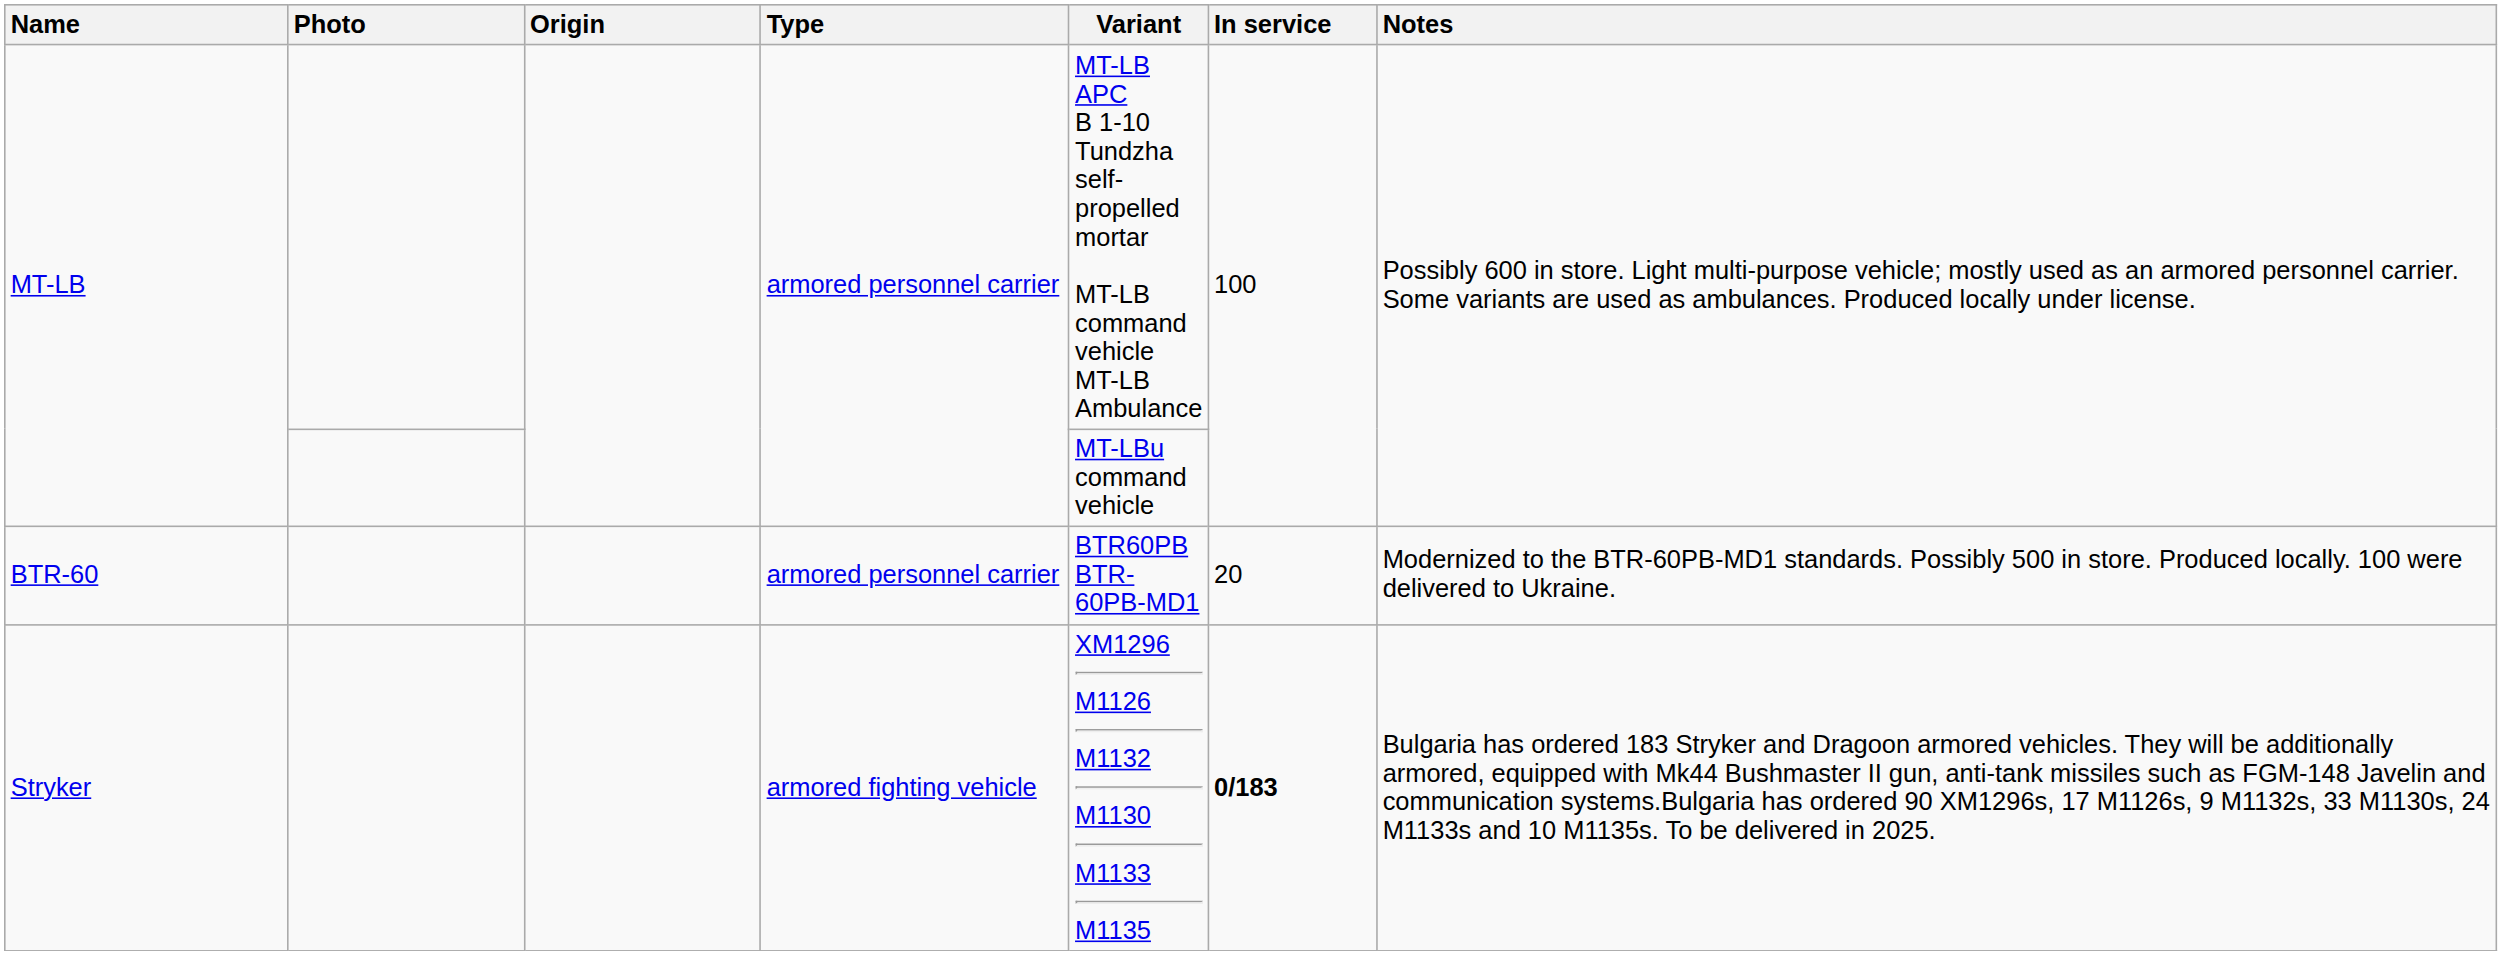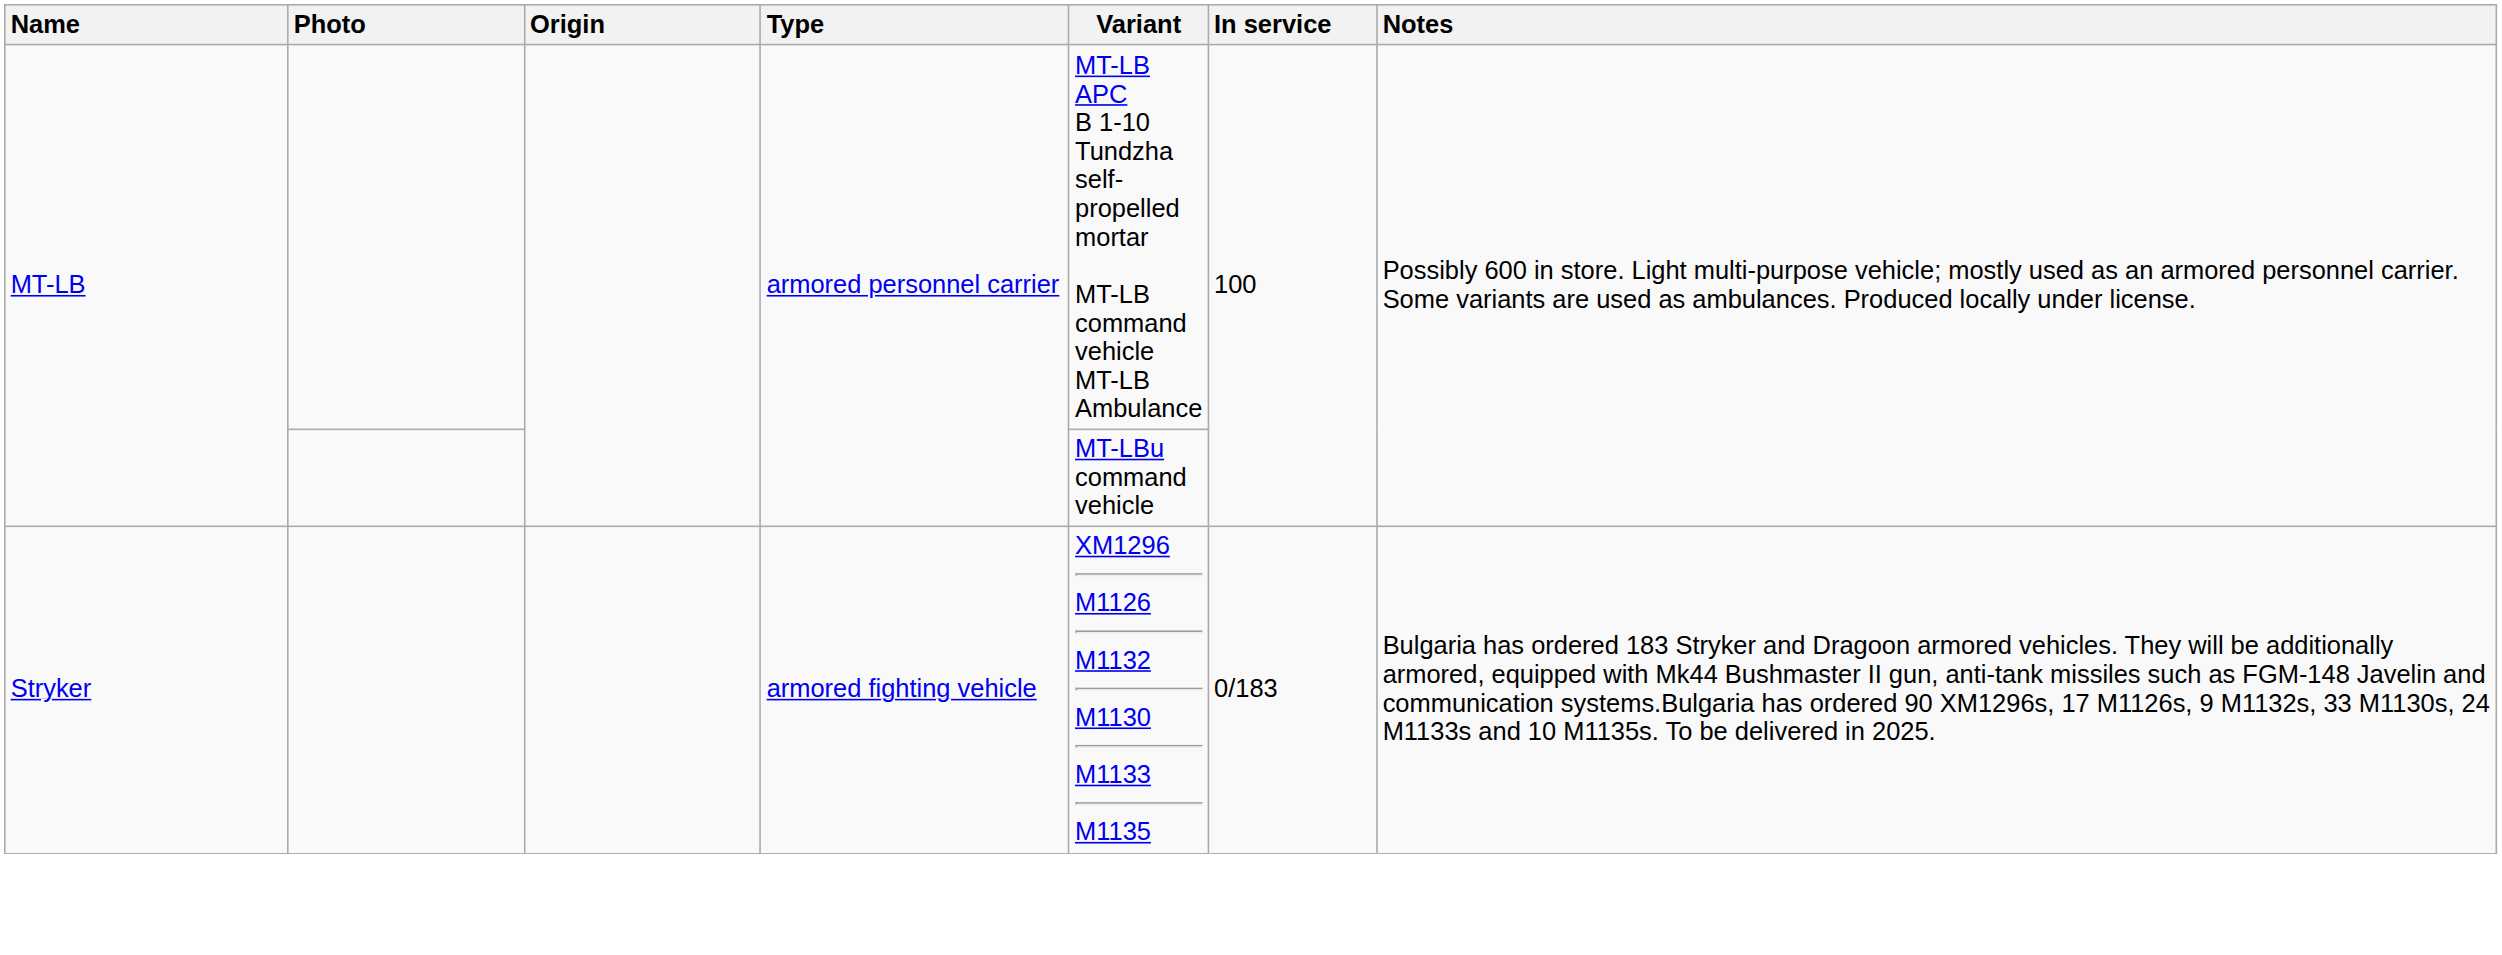- row: (54, 575)
(1246, 787) bold -> (1246, 689) normal
